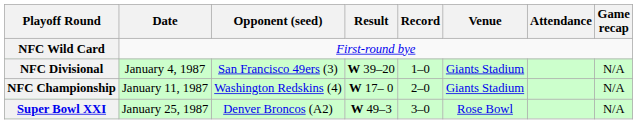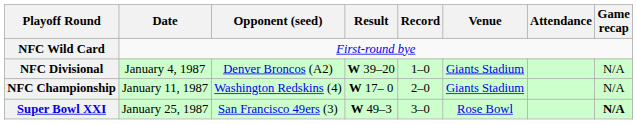(278, 68) San Francisco 49ers (3) -> (278, 68) Denver Broncos (A2)
(278, 108) Denver Broncos (A2) -> (278, 108) San Francisco 49ers (3)
(614, 108) normal -> (614, 108) bold
